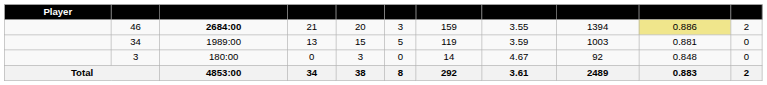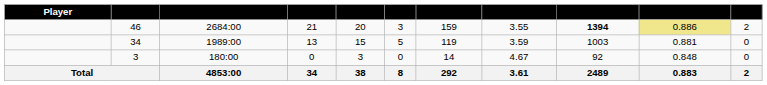(224, 27) bold -> (224, 27) normal
(598, 27) normal -> (598, 27) bold
